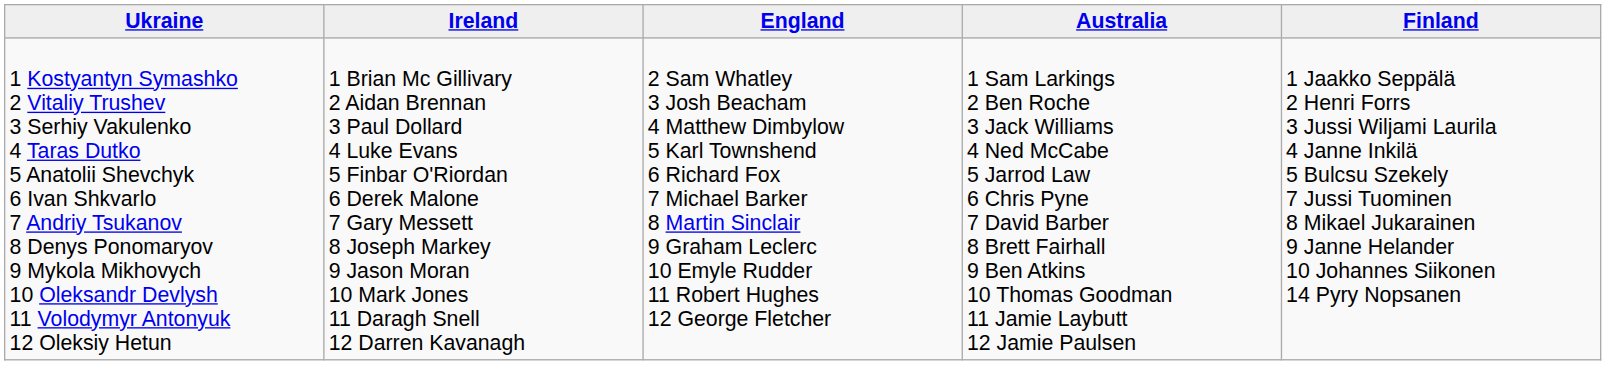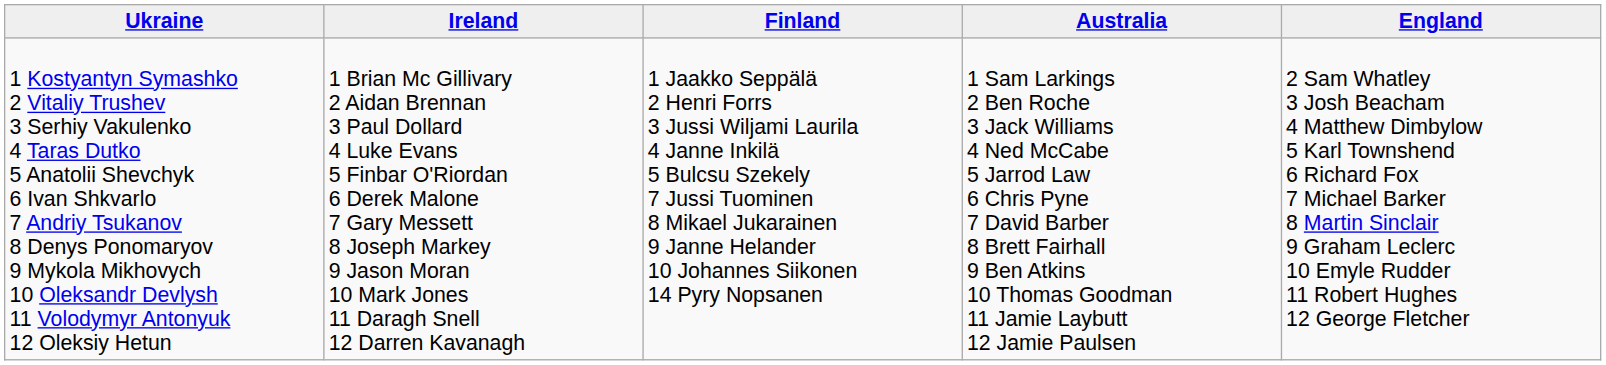columns swapped: (803, 21) <-> (1441, 21)
